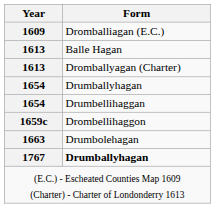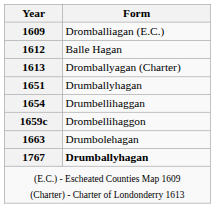(34, 49) 1613 -> (34, 49) 1612
(34, 85) 1654 -> (34, 85) 1651
